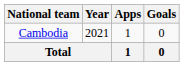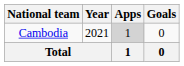(128, 33) no background -> (128, 33) lightgrey background
